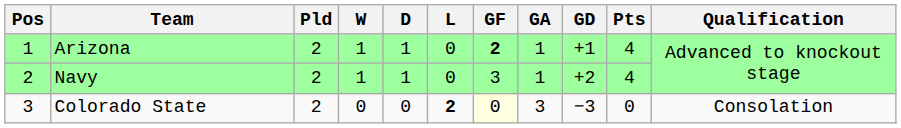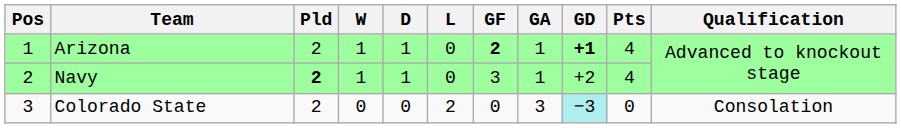(585, 49) normal -> (585, 49) bold
(316, 78) normal -> (316, 78) bold
(450, 108) bold -> (450, 108) normal
(495, 108) lightyellow background -> (495, 108) no background
(585, 108) no background -> (585, 108) paleturquoise background
